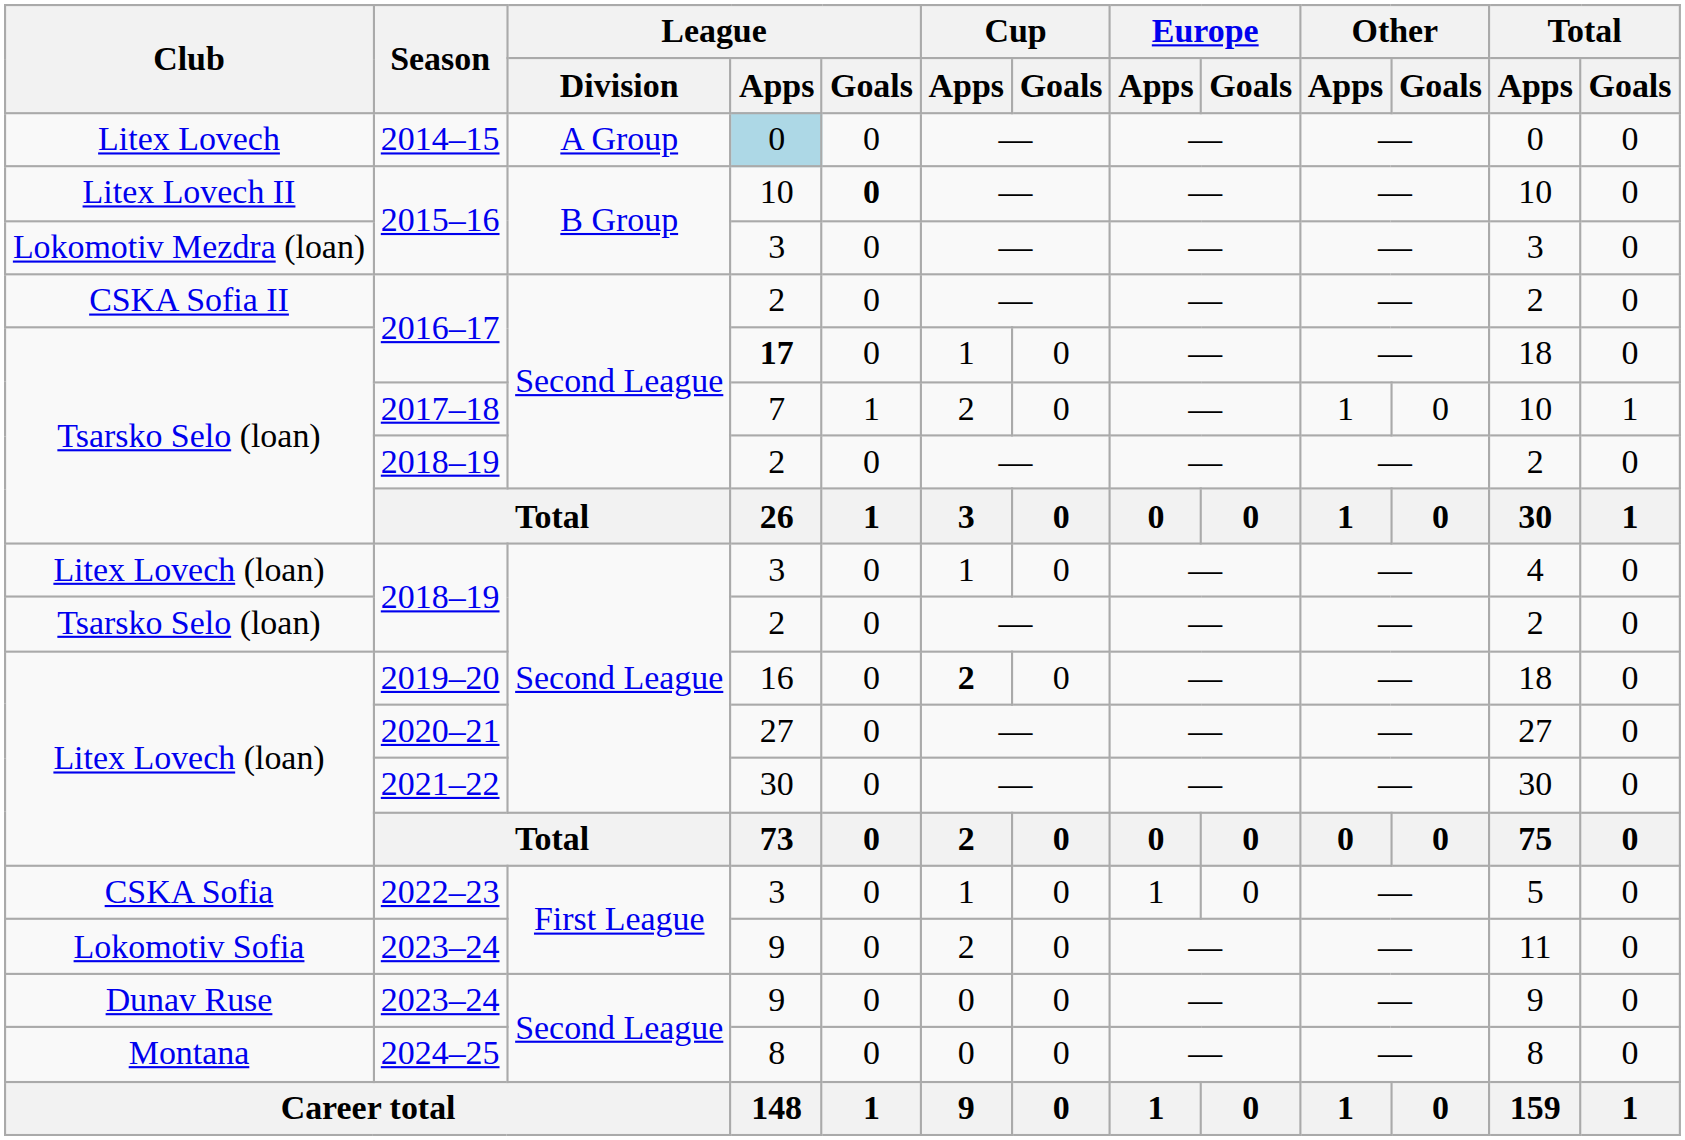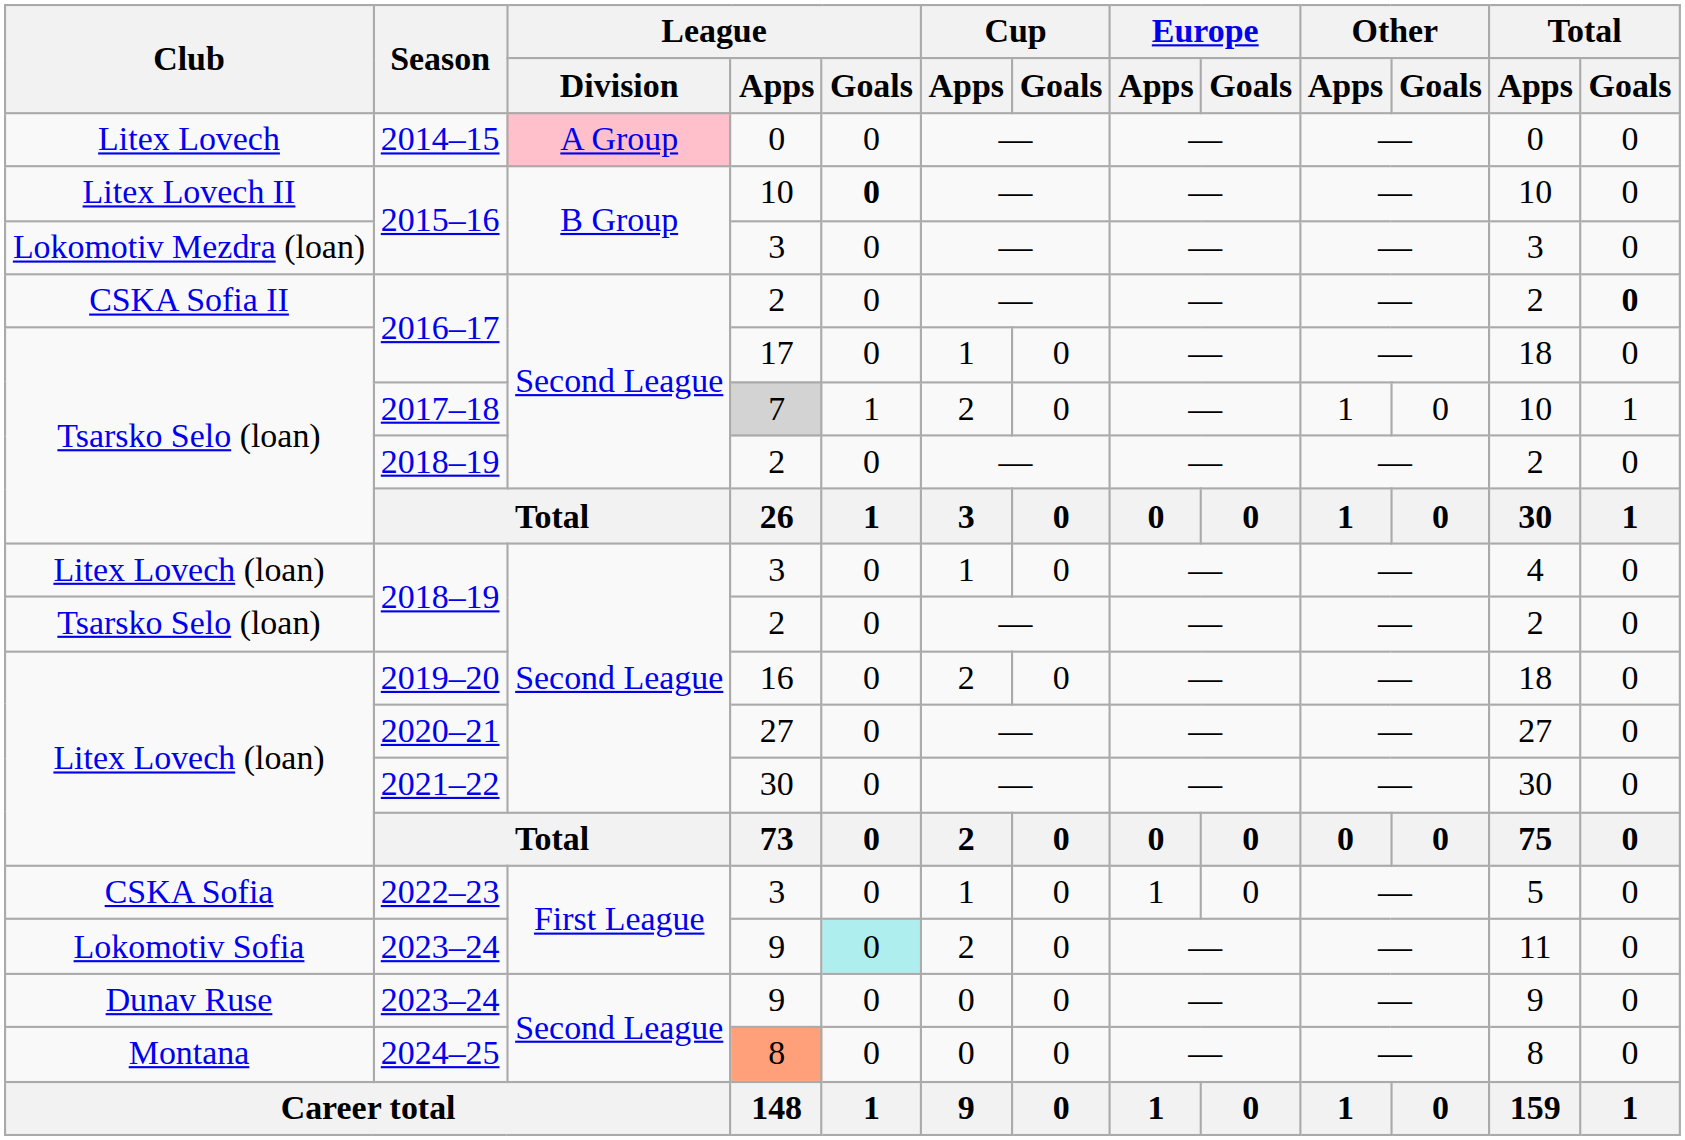(619, 138) no background -> (619, 138) pink background
(777, 138) lightblue background -> (777, 138) no background
(1630, 300) normal -> (1630, 300) bold
(777, 354) bold -> (777, 354) normal
(777, 407) no background -> (777, 407) lightgrey background
(966, 676) bold -> (966, 676) normal
(871, 945) no background -> (871, 945) paleturquoise background
(777, 1053) no background -> (777, 1053) lightsalmon background
